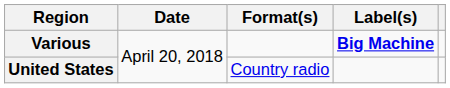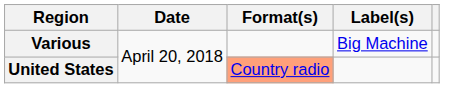(386, 43) bold -> (382, 43) normal
(280, 69) no background -> (280, 69) lightsalmon background
